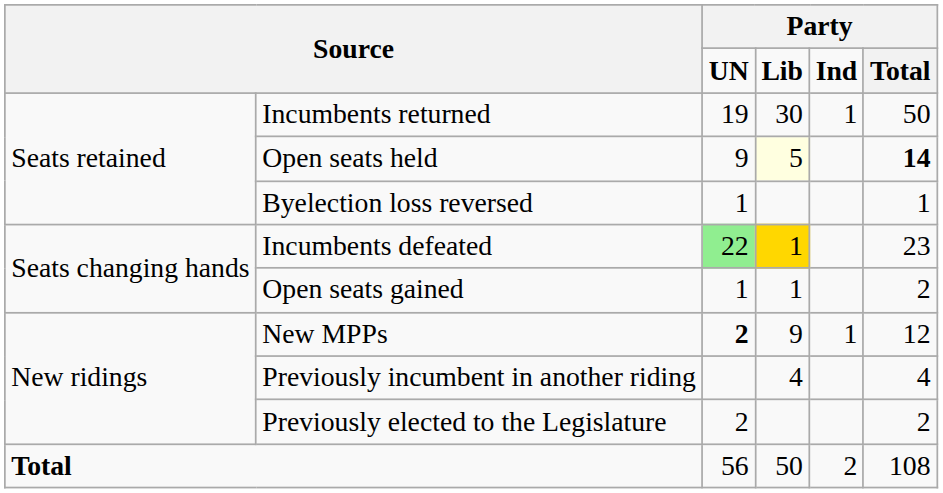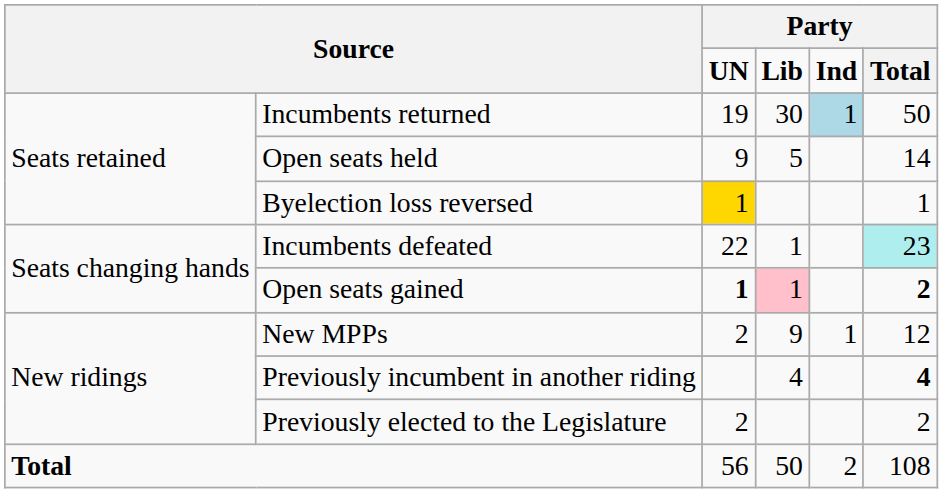(850, 114) no background -> (850, 114) lightblue background
(796, 158) lightyellow background -> (796, 158) no background
(917, 158) bold -> (917, 158) normal
(742, 202) no background -> (742, 202) gold background
(735, 245) lightgreen background -> (735, 245) no background
(796, 245) gold background -> (796, 245) no background
(917, 245) no background -> (917, 245) paleturquoise background
(742, 289) normal -> (742, 289) bold
(796, 289) no background -> (796, 289) pink background
(924, 289) normal -> (924, 289) bold
(742, 333) bold -> (742, 333) normal
(924, 377) normal -> (924, 377) bold
